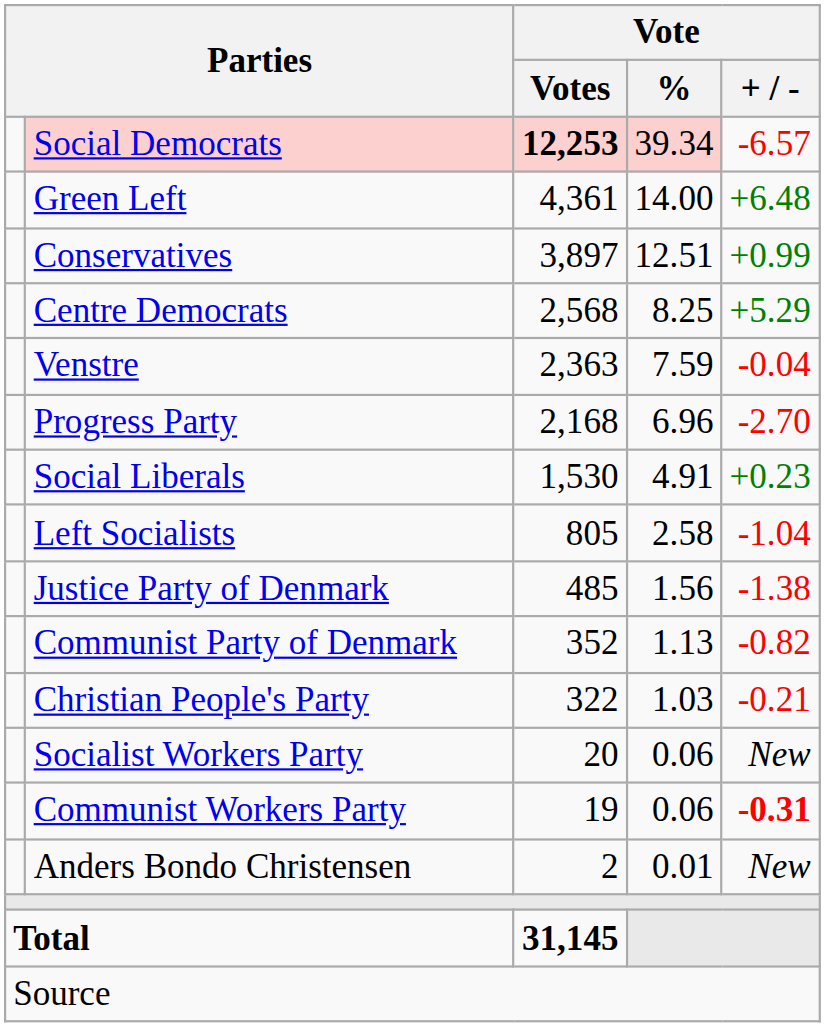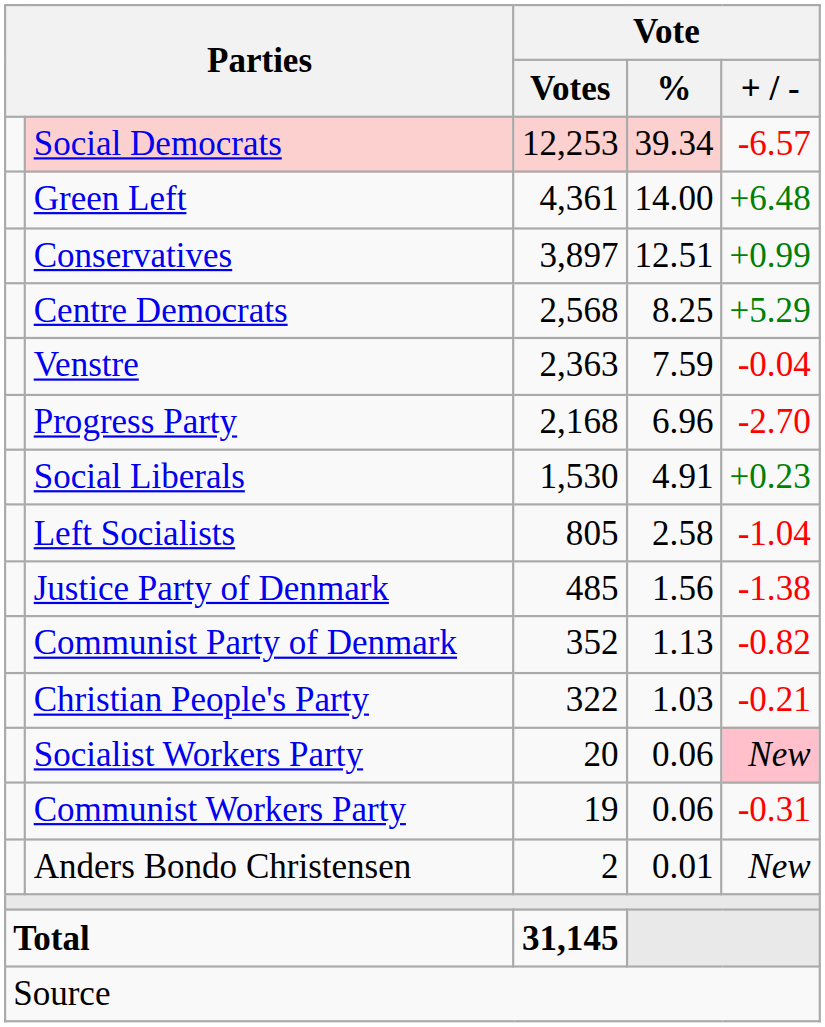(570, 143) bold -> (570, 143) normal
(780, 754) no background -> (780, 754) pink background
(774, 810) bold -> (774, 810) normal
